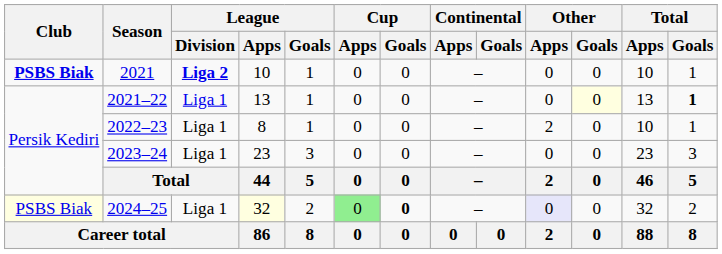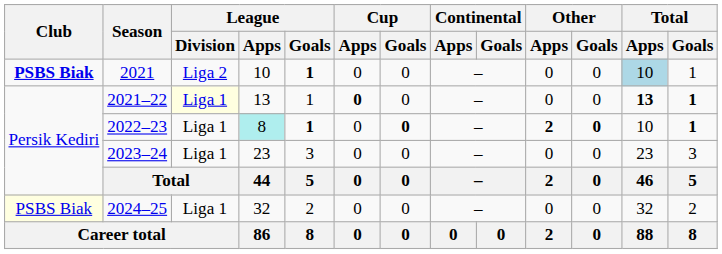(205, 72) bold -> (205, 72) normal
(310, 72) normal -> (310, 72) bold
(645, 72) no background -> (645, 72) lightblue background
(205, 99) no background -> (205, 99) lightyellow background
(358, 99) normal -> (358, 99) bold
(597, 99) lightyellow background -> (597, 99) no background
(645, 99) normal -> (645, 99) bold
(262, 126) no background -> (262, 126) paleturquoise background
(310, 126) normal -> (310, 126) bold
(405, 126) normal -> (405, 126) bold
(549, 126) normal -> (549, 126) bold
(597, 126) normal -> (597, 126) bold
(693, 126) normal -> (693, 126) bold
(262, 208) lightyellow background -> (262, 208) no background
(358, 208) lightgreen background -> (358, 208) no background
(405, 208) bold -> (405, 208) normal
(549, 208) lavender background -> (549, 208) no background
